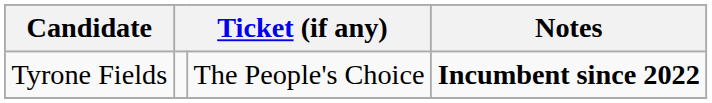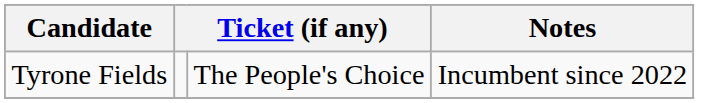(569, 74) bold -> (562, 74) normal
